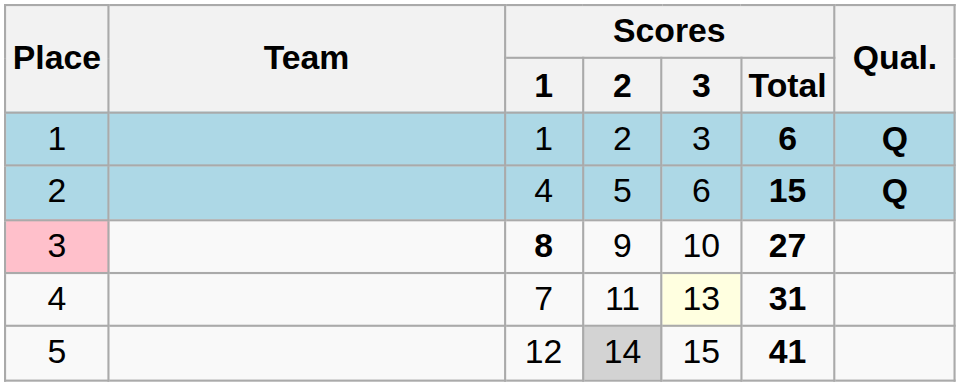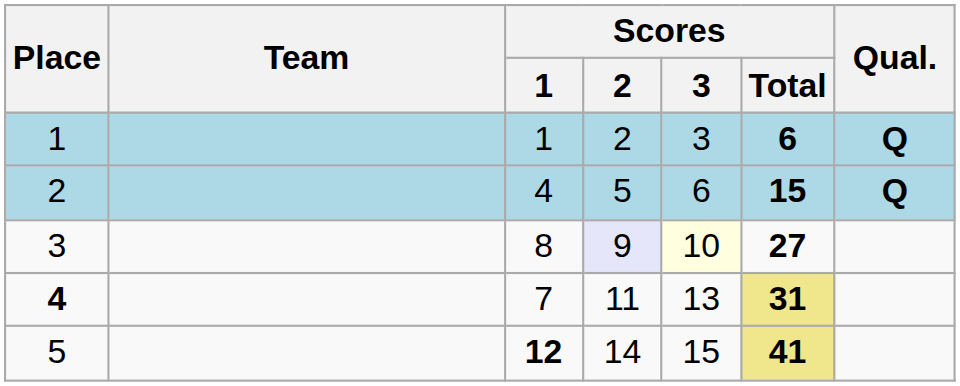(57, 245) pink background -> (57, 245) no background
(544, 245) bold -> (544, 245) normal
(622, 245) no background -> (622, 245) lavender background
(701, 245) no background -> (701, 245) lightyellow background
(57, 298) normal -> (57, 298) bold
(701, 298) lightyellow background -> (701, 298) no background
(788, 298) no background -> (788, 298) khaki background
(544, 352) normal -> (544, 352) bold
(622, 352) lightgrey background -> (622, 352) no background
(788, 352) no background -> (788, 352) khaki background
